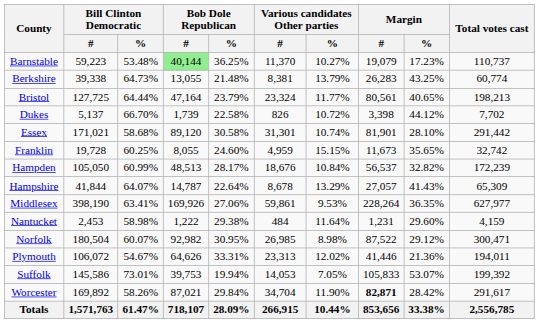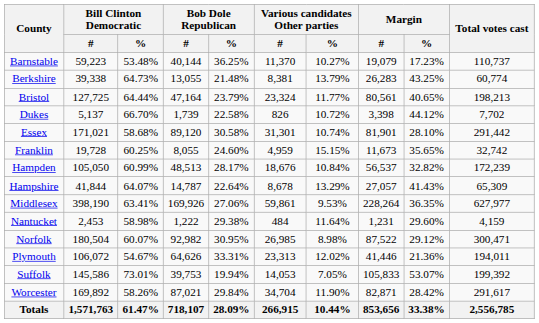(186, 61) lightgreen background -> (186, 61) no background
(381, 292) bold -> (381, 292) normal
